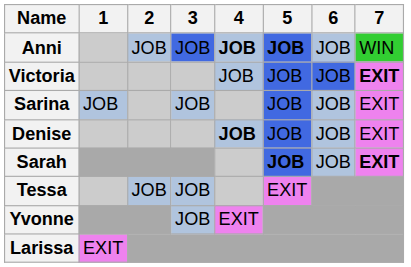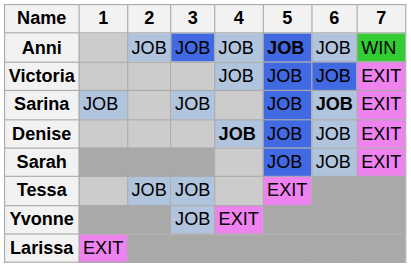(237, 47) bold -> (236, 47) normal
(379, 76) bold -> (381, 76) normal
(333, 104) normal -> (334, 104) bold
(286, 162) bold -> (285, 162) normal
(379, 162) bold -> (381, 162) normal
